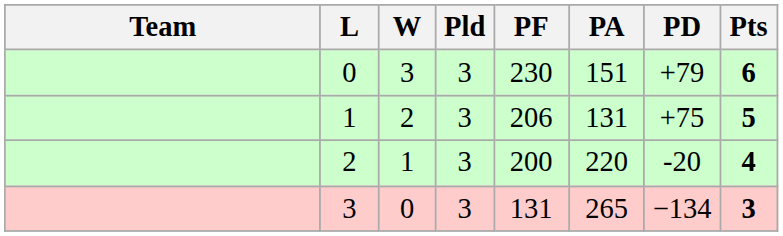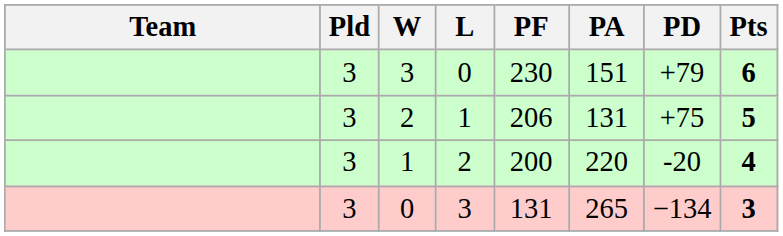columns swapped: (465, 27) <-> (349, 27)
